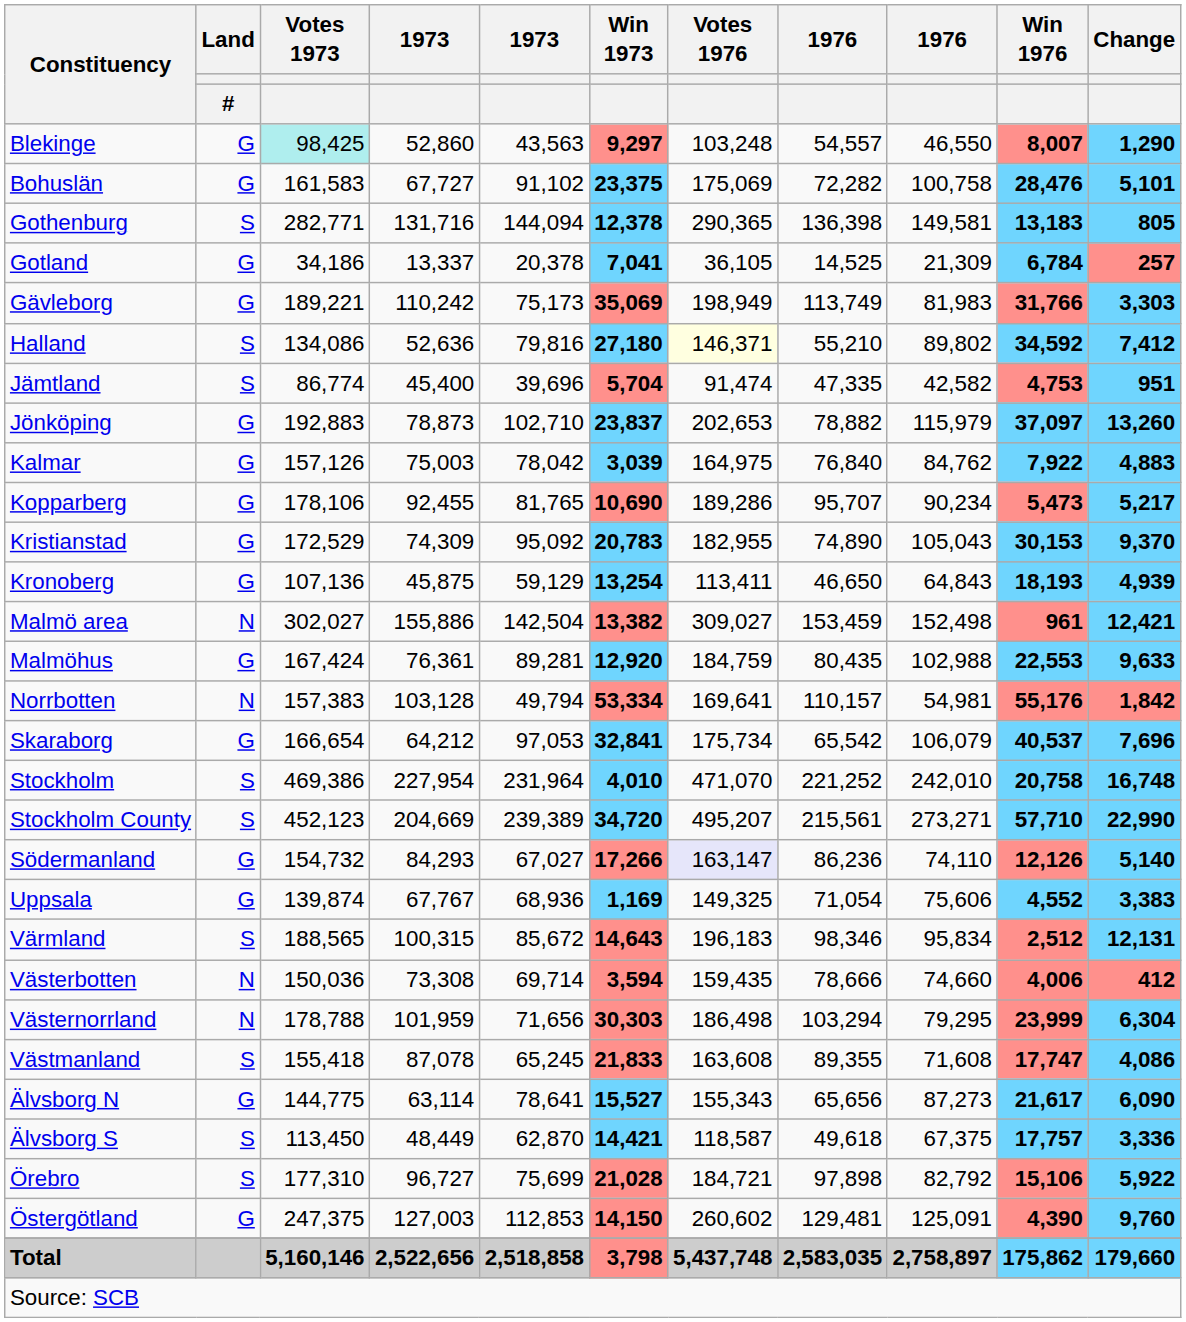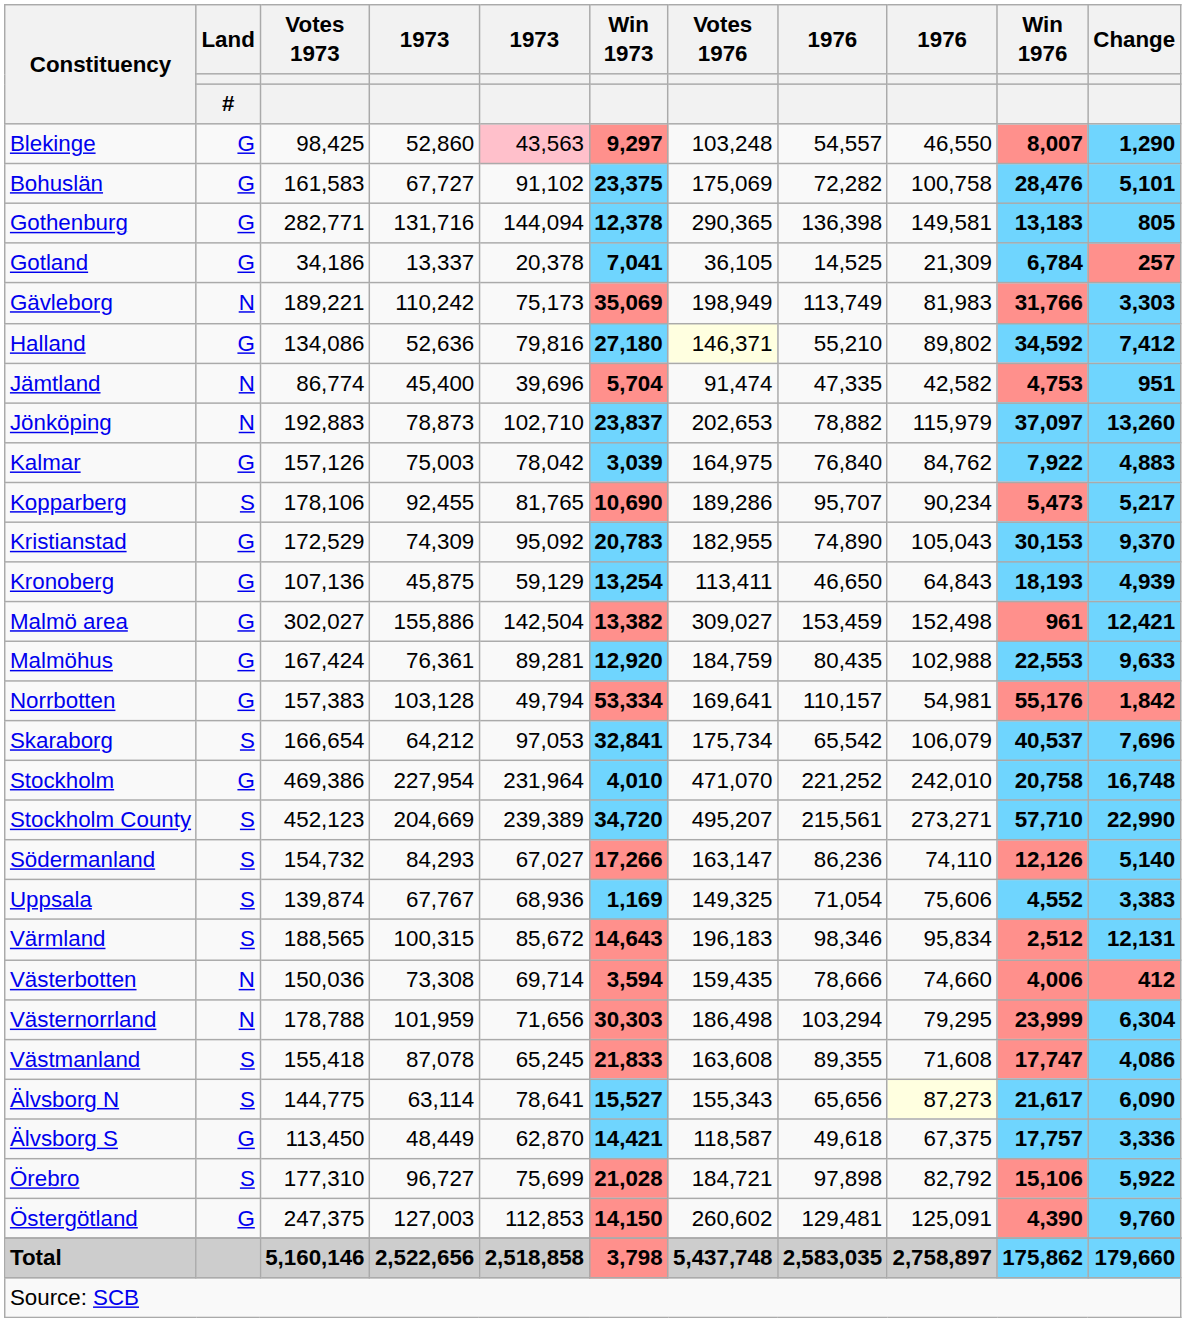(330, 143) paleturquoise background -> (330, 143) no background
(550, 143) no background -> (550, 143) pink background
(247, 223) S -> (246, 223) G
(246, 303) G -> (247, 303) N
(247, 342) S -> (246, 342) G
(247, 382) S -> (247, 382) N
(246, 422) G -> (247, 422) N
(246, 501) G -> (247, 501) S
(247, 621) N -> (246, 621) G
(247, 700) N -> (246, 700) G
(246, 740) G -> (247, 740) S
(247, 780) S -> (246, 780) G
(246, 859) G -> (247, 859) S
(732, 859) lavender background -> (732, 859) no background
(246, 899) G -> (247, 899) S
(246, 1098) G -> (247, 1098) S
(958, 1098) no background -> (958, 1098) lightyellow background
(247, 1138) S -> (246, 1138) G
